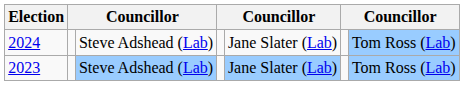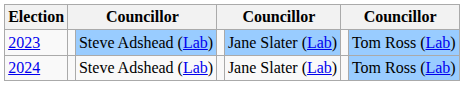rows swapped: (24, 67) <-> (24, 42)
